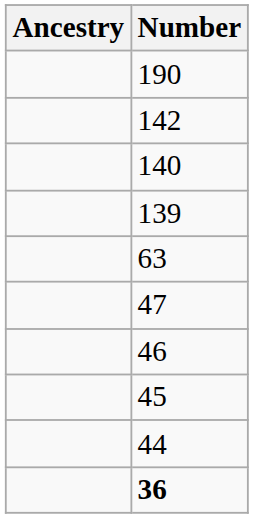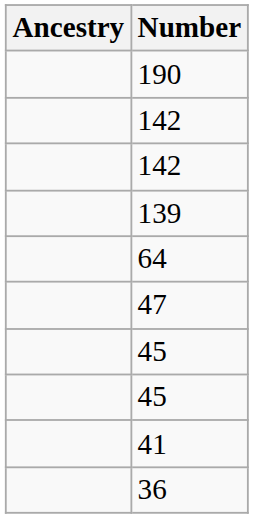(159, 166) 140 -> (159, 166) 142
(152, 258) 63 -> (152, 258) 64
(152, 350) 46 -> (152, 350) 45
(152, 443) 44 -> (152, 443) 41
(152, 489) bold -> (152, 489) normal
